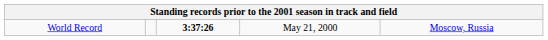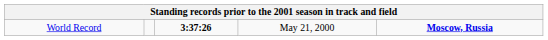(462, 27) normal -> (460, 27) bold
